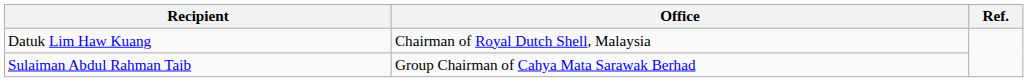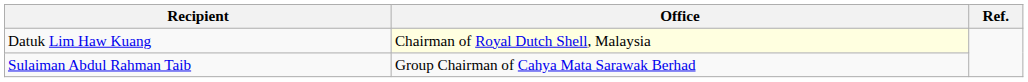(523, 40) no background -> (523, 40) lightyellow background
